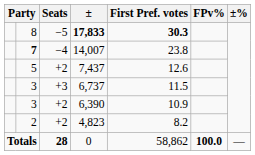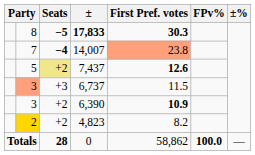(61, 31) normal -> (61, 31) bold
(34, 50) bold -> (34, 50) normal
(61, 50) normal -> (61, 50) bold
(178, 50) no background -> (178, 50) lightsalmon background
(61, 68) no background -> (61, 68) khaki background
(178, 68) normal -> (178, 68) bold
(34, 86) no background -> (34, 86) lightsalmon background
(178, 104) normal -> (178, 104) bold
(34, 123) no background -> (34, 123) gold background
